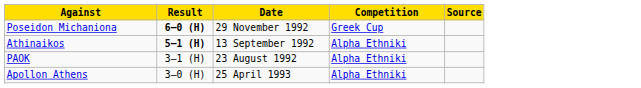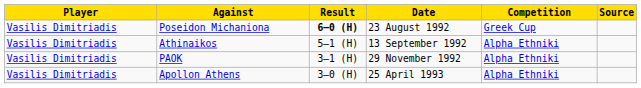+ column: (81, 12)
(262, 28) 29 November 1992 -> (409, 28) 23 August 1992
(185, 44) bold -> (338, 44) normal
(256, 59) 23 August 1992 -> (415, 59) 29 November 1992
